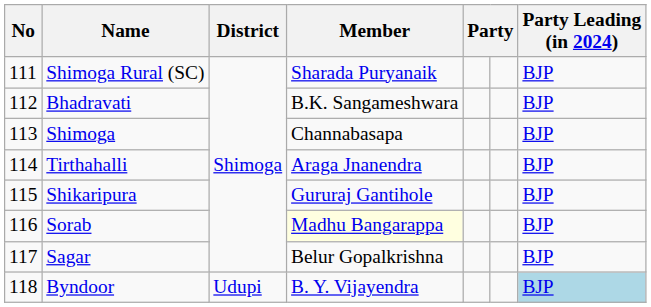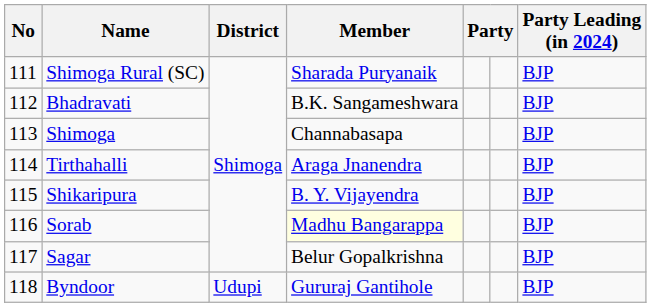(362, 195) Gururaj Gantihole -> (355, 195) B. Y. Vijayendra
(355, 287) B. Y. Vijayendra -> (362, 287) Gururaj Gantihole
(538, 287) lightblue background -> (538, 287) no background
